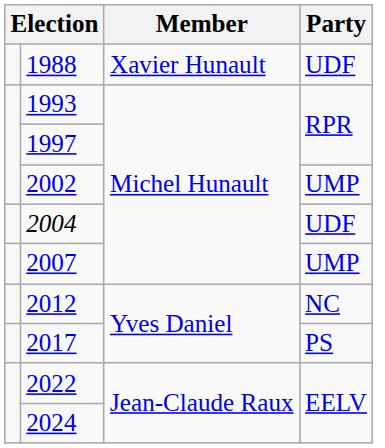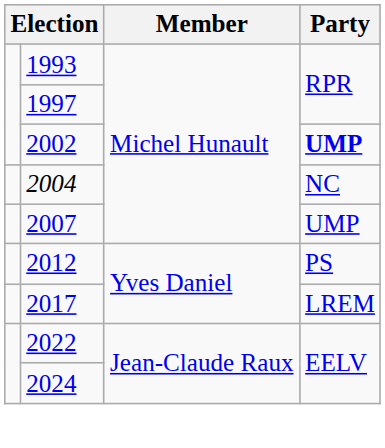- row: (51, 64)
(332, 183) normal -> (334, 143) bold
(330, 223) UDF -> (323, 183) NC
(323, 303) NC -> (319, 263) PS
(319, 343) PS -> (340, 303) LREM
